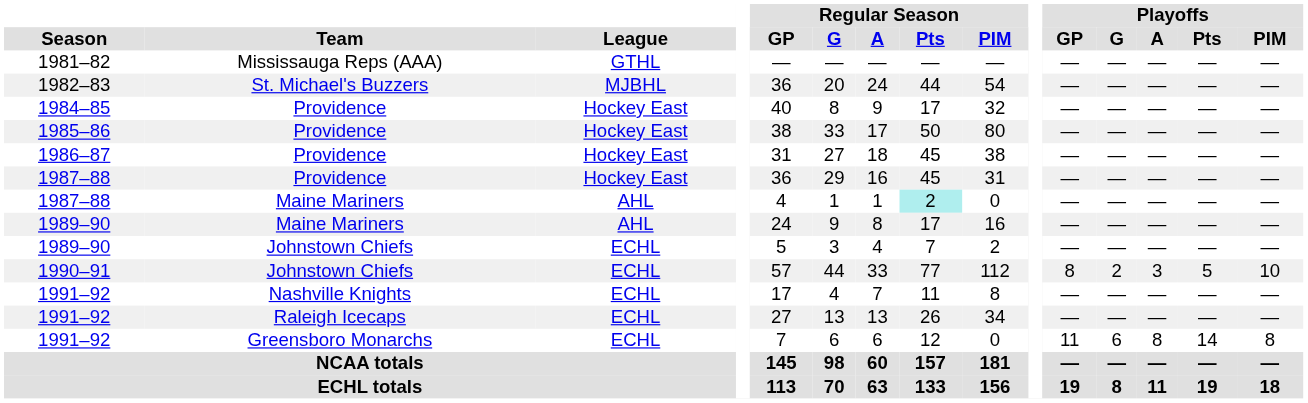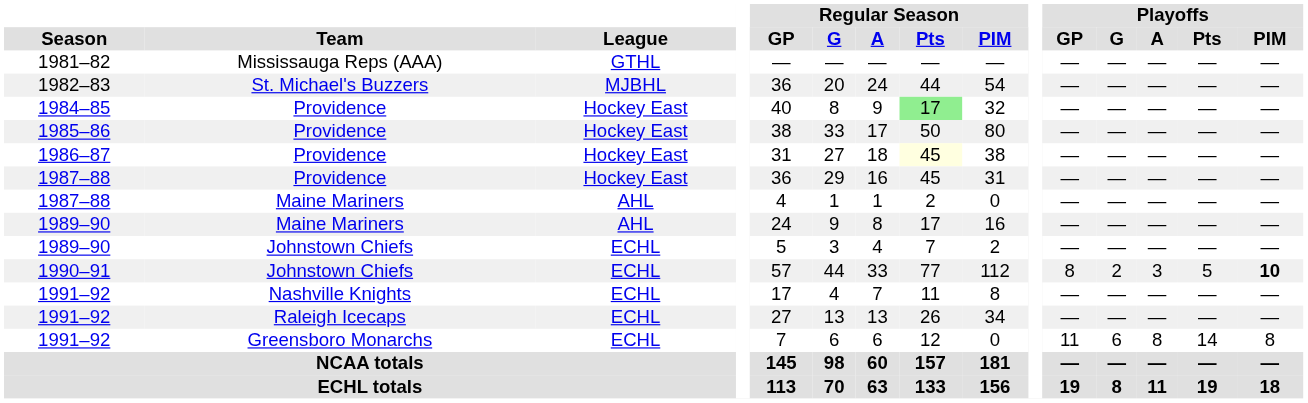(930, 108) no background -> (930, 108) lightgreen background
(930, 154) no background -> (930, 154) lightyellow background
(930, 201) paleturquoise background -> (930, 201) no background
(1270, 270) normal -> (1270, 270) bold
